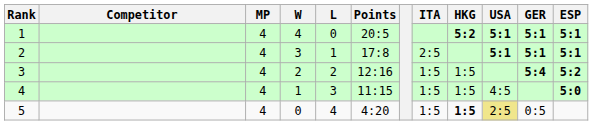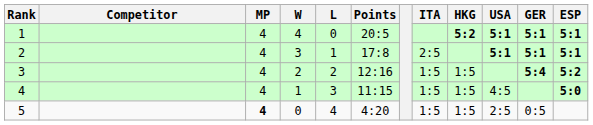(263, 110) normal -> (263, 110) bold
(465, 110) bold -> (465, 110) normal
(500, 110) khaki background -> (500, 110) no background
